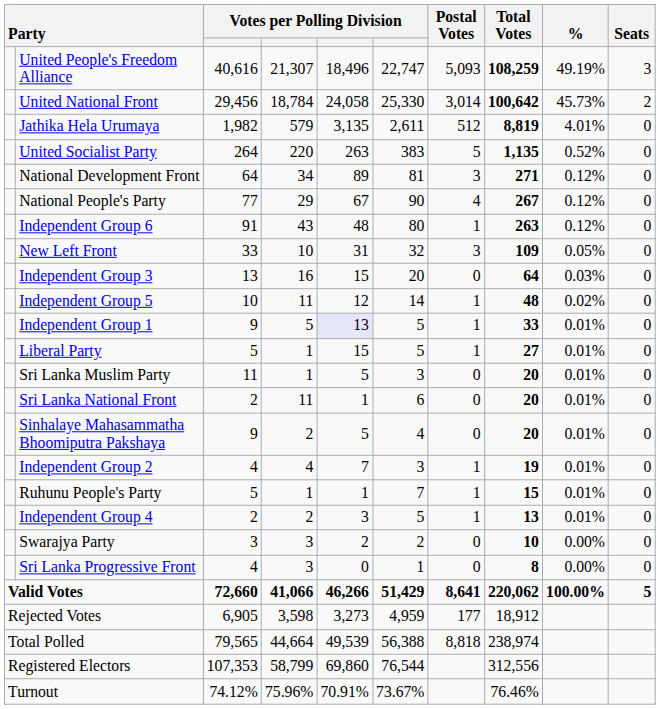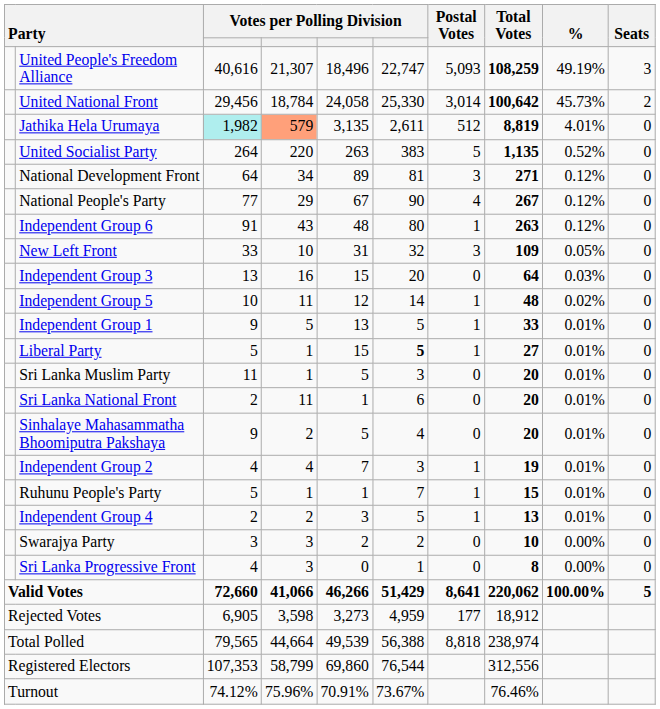(240, 126) no background -> (240, 126) paleturquoise background
(302, 126) no background -> (302, 126) lightsalmon background
(361, 325) lavender background -> (361, 325) no background
(421, 350) normal -> (421, 350) bold
